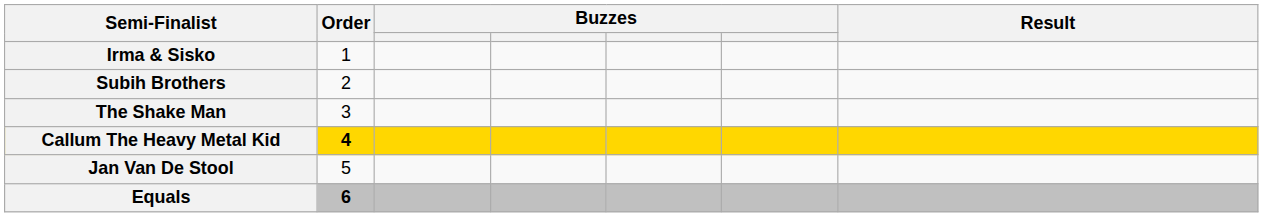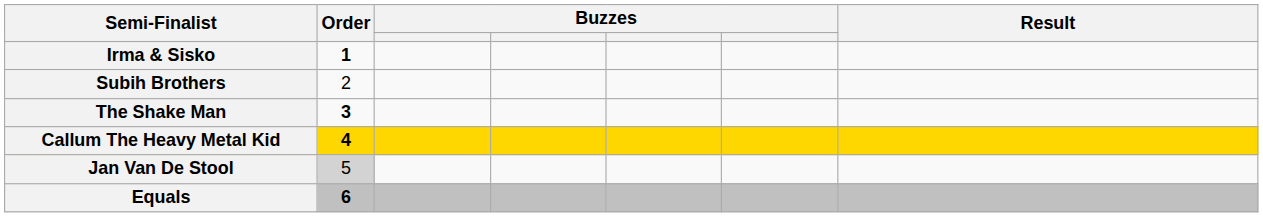(346, 55) normal -> (346, 55) bold
(346, 112) normal -> (346, 112) bold
(346, 169) no background -> (346, 169) lightgrey background
